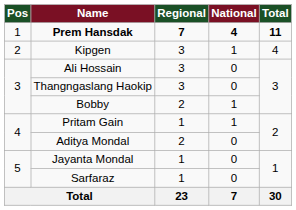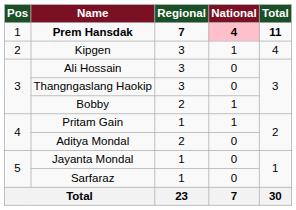(234, 31) no background -> (234, 31) pink background
